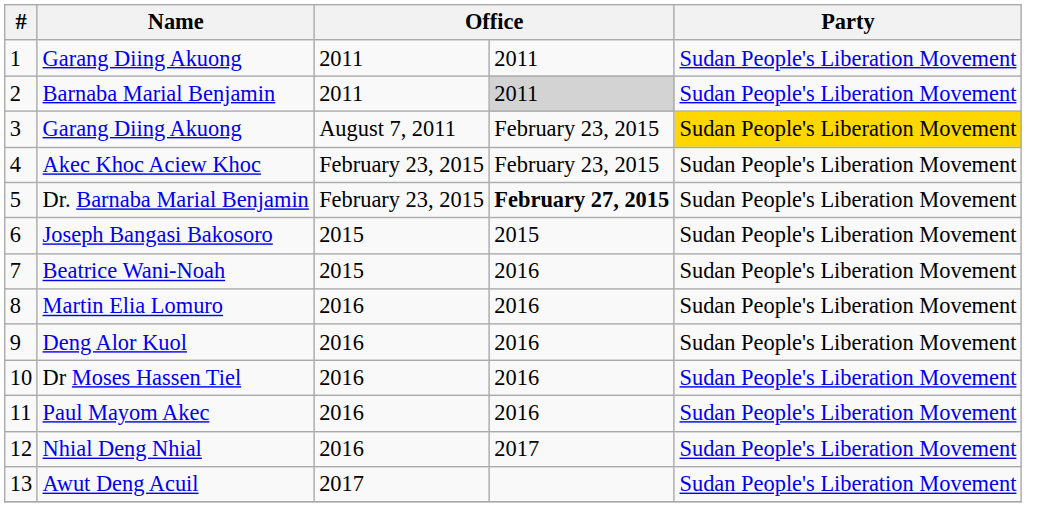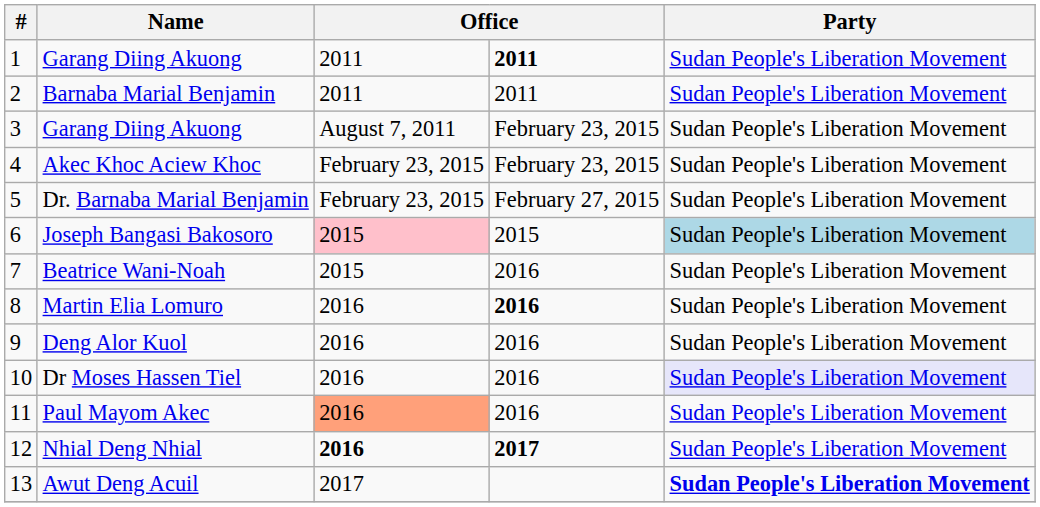(516, 57) normal -> (516, 57) bold
(516, 93) lightgrey background -> (516, 93) no background
(848, 128) gold background -> (838, 128) no background
(582, 199) bold -> (577, 199) normal
(342, 235) no background -> (342, 235) pink background
(848, 235) no background -> (838, 235) lightblue background
(517, 306) normal -> (517, 306) bold
(848, 377) no background -> (838, 377) lavender background
(342, 413) no background -> (342, 413) lightsalmon background
(342, 448) normal -> (342, 448) bold
(517, 448) normal -> (517, 448) bold
(848, 484) normal -> (850, 484) bold
